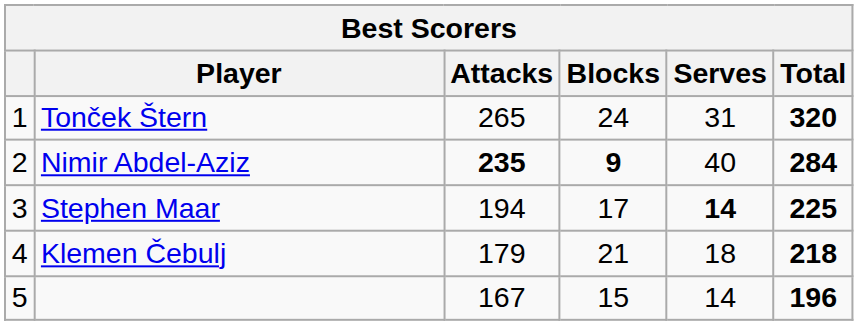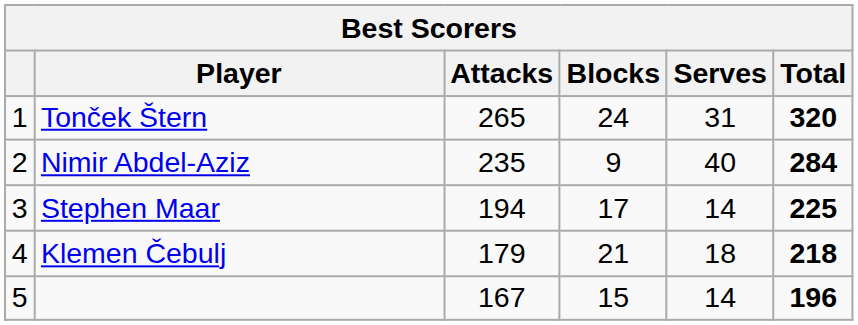(502, 163) bold -> (502, 163) normal
(613, 163) bold -> (613, 163) normal
(720, 208) bold -> (720, 208) normal
